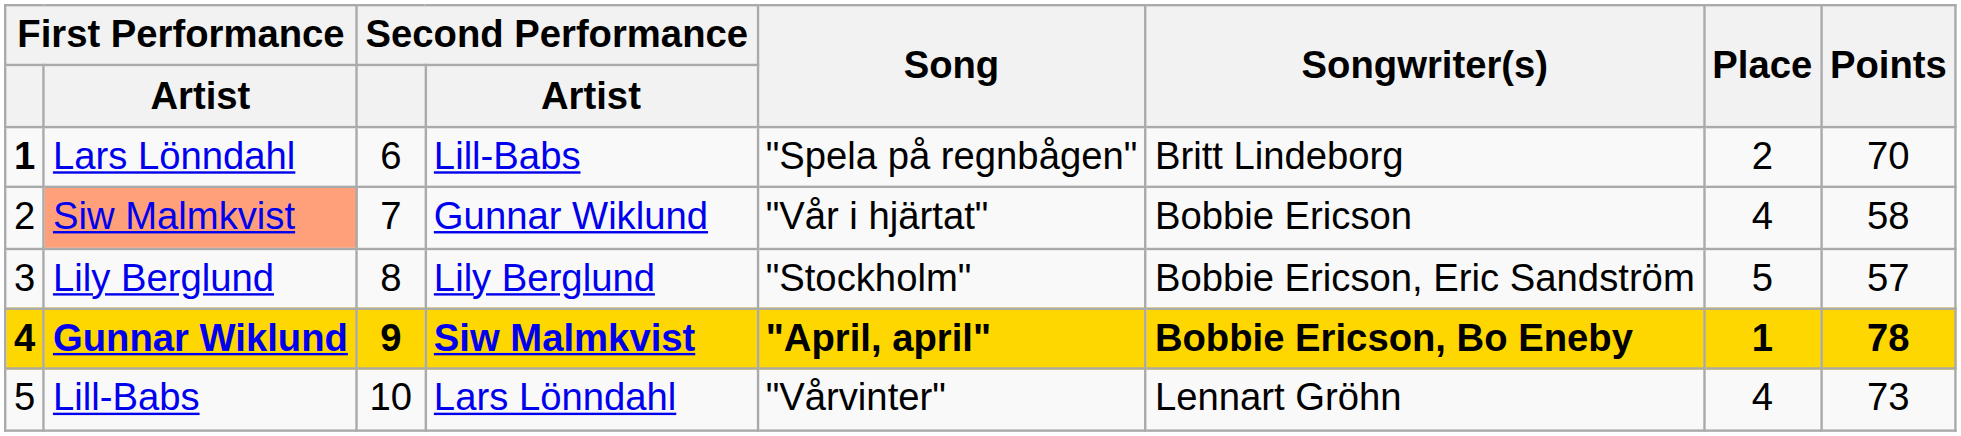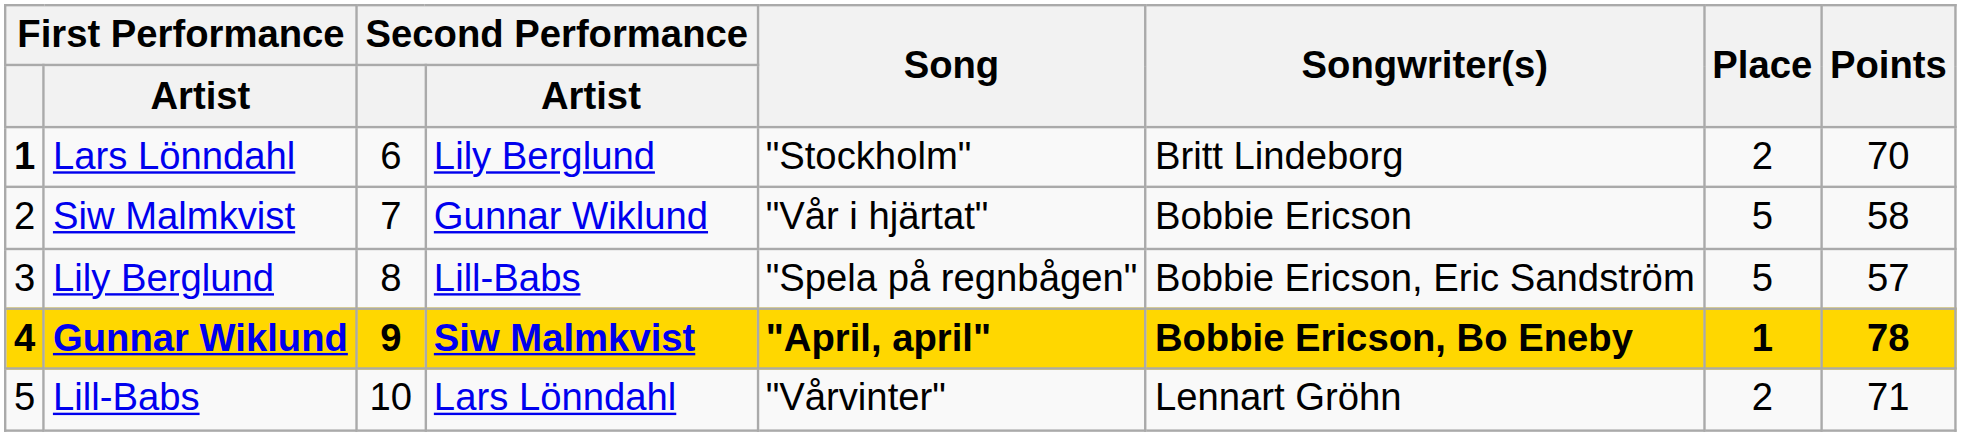(507, 156) Lill-Babs -> (544, 156) Lily Berglund
(951, 156) "Spela på regnbågen" -> (869, 156) "Stockholm"
(174, 216) lightsalmon background -> (174, 216) no background
(1762, 216) 4 -> (1762, 216) 5
(544, 277) Lily Berglund -> (507, 277) Lill-Babs
(869, 277) "Stockholm" -> (951, 277) "Spela på regnbågen"
(1762, 398) 4 -> (1762, 398) 2
(1888, 398) 73 -> (1888, 398) 71
